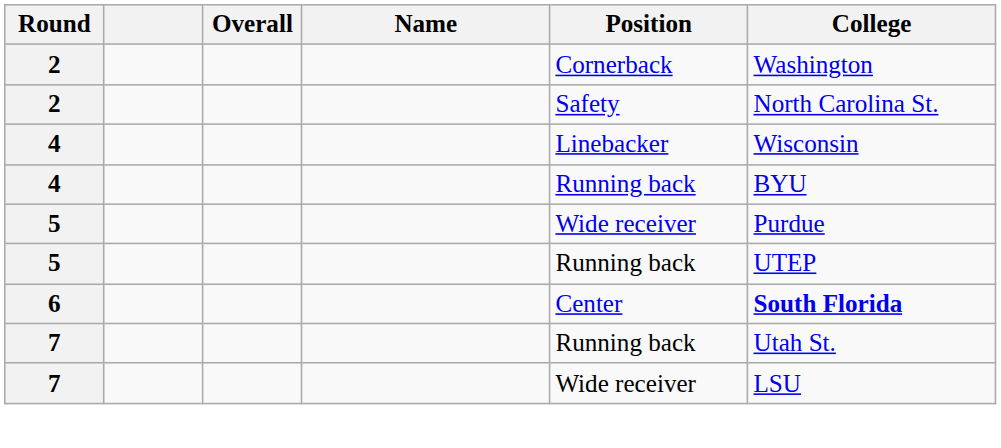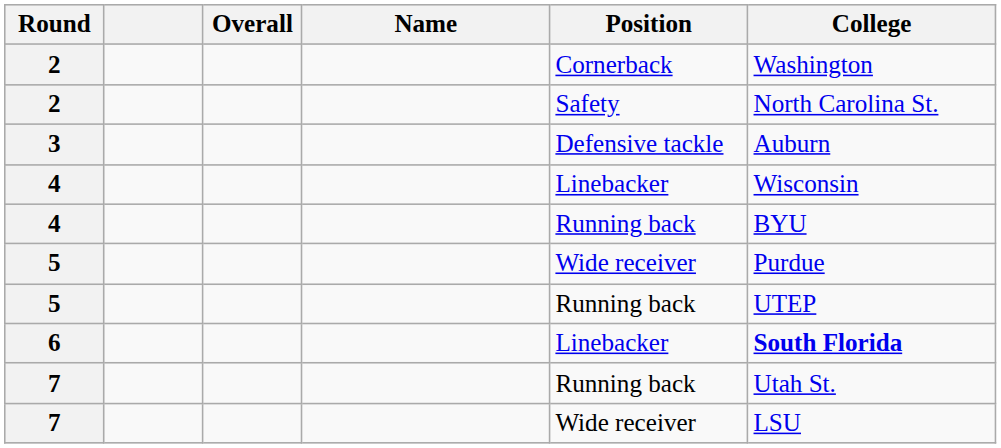+ row: (54, 143)
(589, 303) Center -> (612, 343) Linebacker
